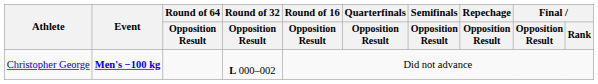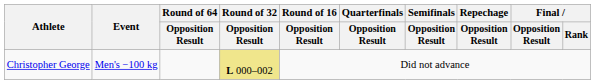(127, 65) bold -> (126, 65) normal
(252, 71) no background -> (250, 71) khaki background
